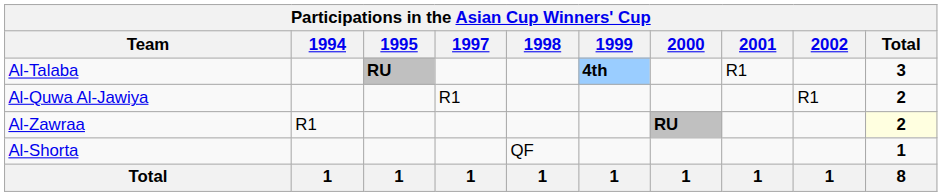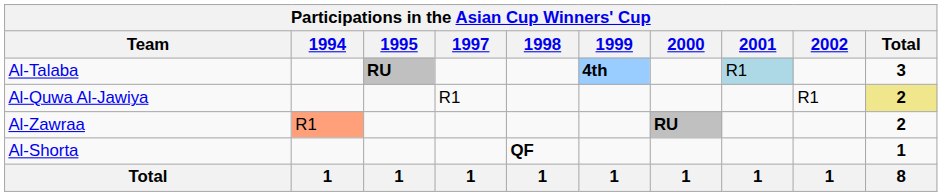(736, 71) no background -> (736, 71) lightblue background
(901, 97) no background -> (901, 97) khaki background
(306, 124) no background -> (306, 124) lightsalmon background
(901, 124) lightyellow background -> (901, 124) no background
(522, 151) normal -> (522, 151) bold
